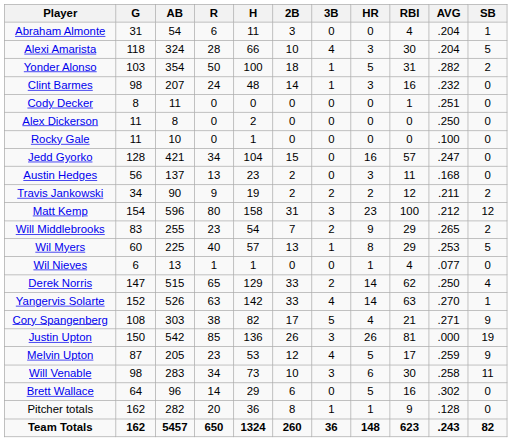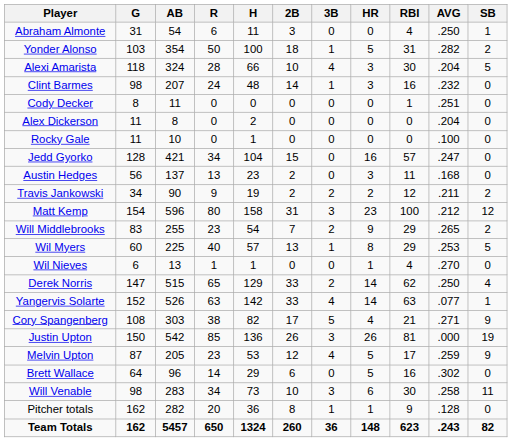(449, 31) .204 -> (449, 31) .250
rows swapped: (60, 67) <-> (60, 49)
(449, 121) .250 -> (449, 121) .204
(449, 265) .077 -> (449, 265) .270
(449, 301) .270 -> (449, 301) .077
rows swapped: (60, 373) <-> (60, 391)
